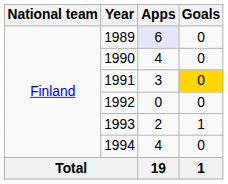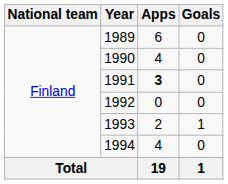(158, 37) lavender background -> (158, 37) no background
(158, 80) normal -> (158, 80) bold
(201, 80) gold background -> (201, 80) no background
